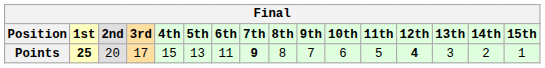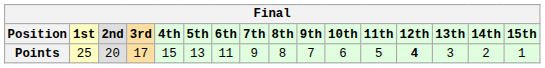(84, 53) bold -> (84, 53) normal
(254, 53) bold -> (254, 53) normal
